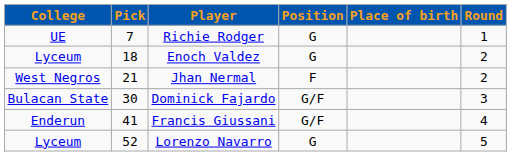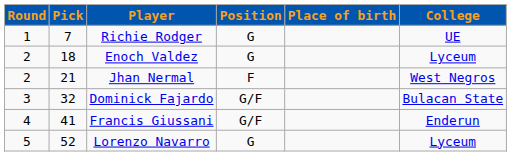columns swapped: (484, 15) <-> (58, 15)
(130, 99) 30 -> (68, 99) 32
